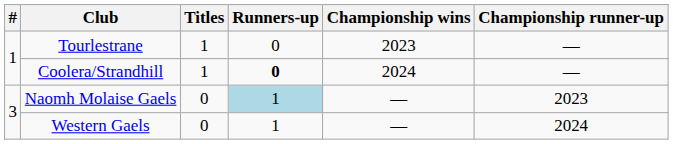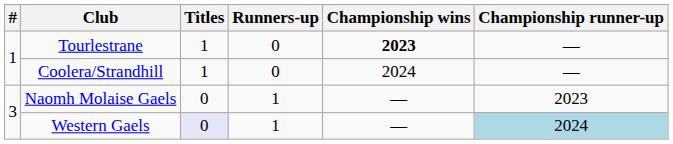(399, 44) normal -> (399, 44) bold
(276, 71) bold -> (276, 71) normal
(276, 98) lightblue background -> (276, 98) no background
(204, 125) no background -> (204, 125) lavender background
(571, 125) no background -> (571, 125) lightblue background
